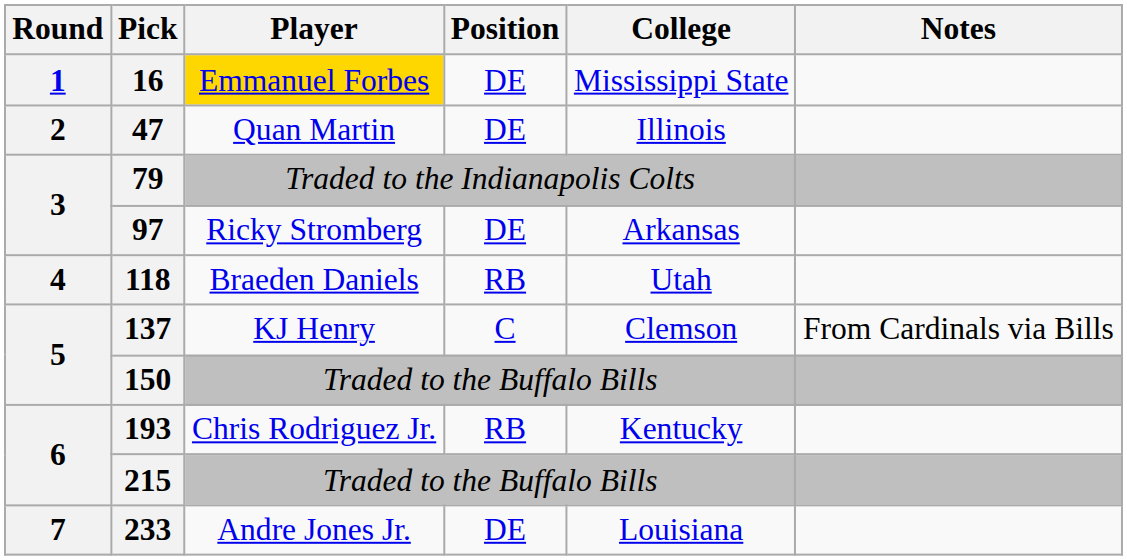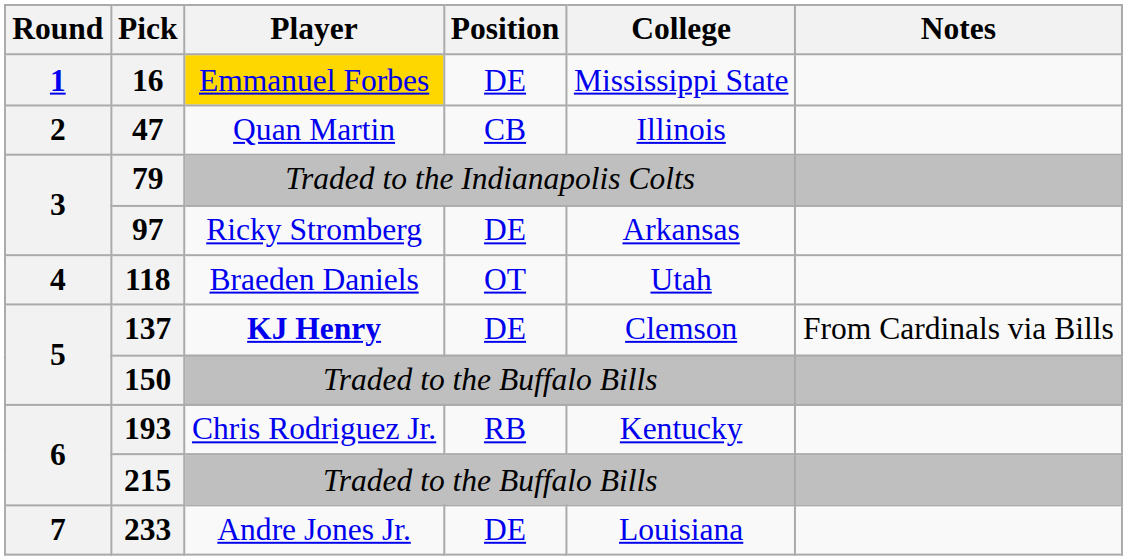(505, 129) DE -> (505, 129) CB
(505, 279) RB -> (505, 279) OT
(314, 329) normal -> (314, 329) bold
(505, 329) C -> (505, 329) DE
